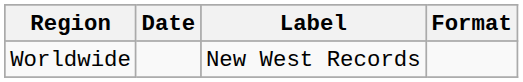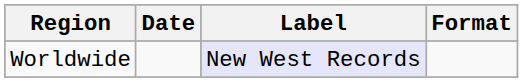(313, 60) no background -> (313, 60) lavender background
